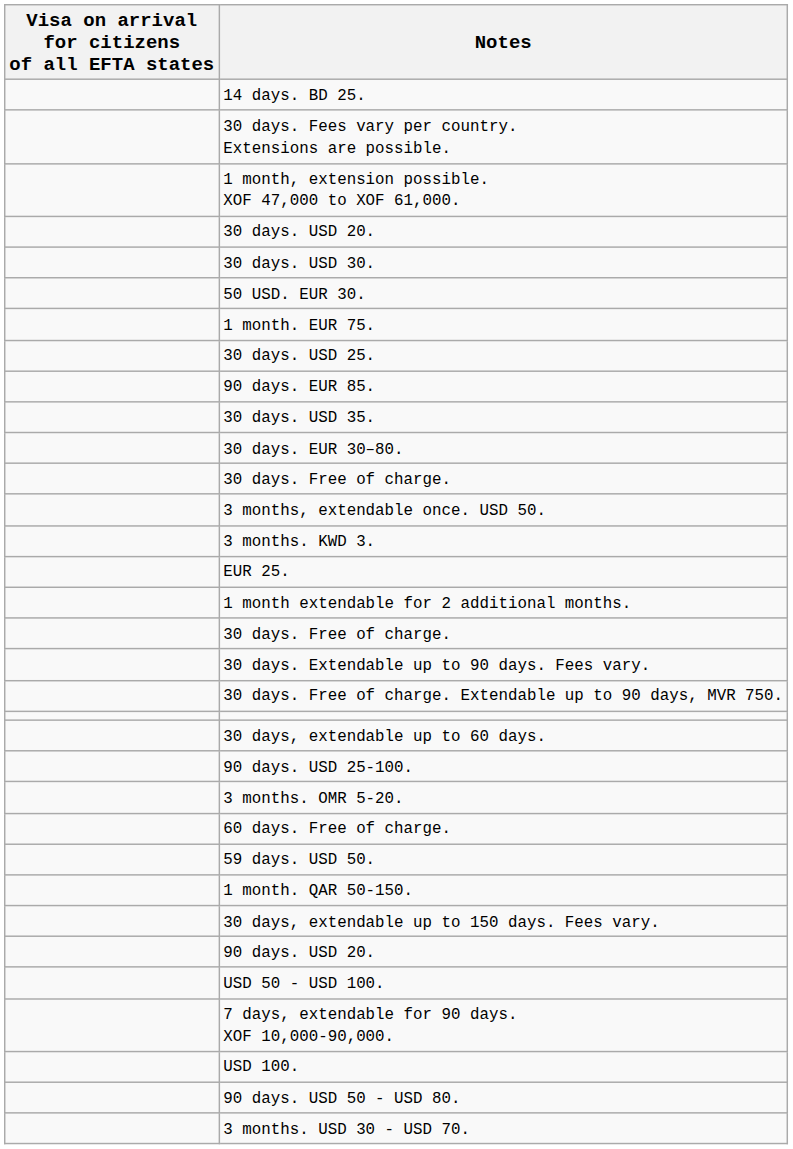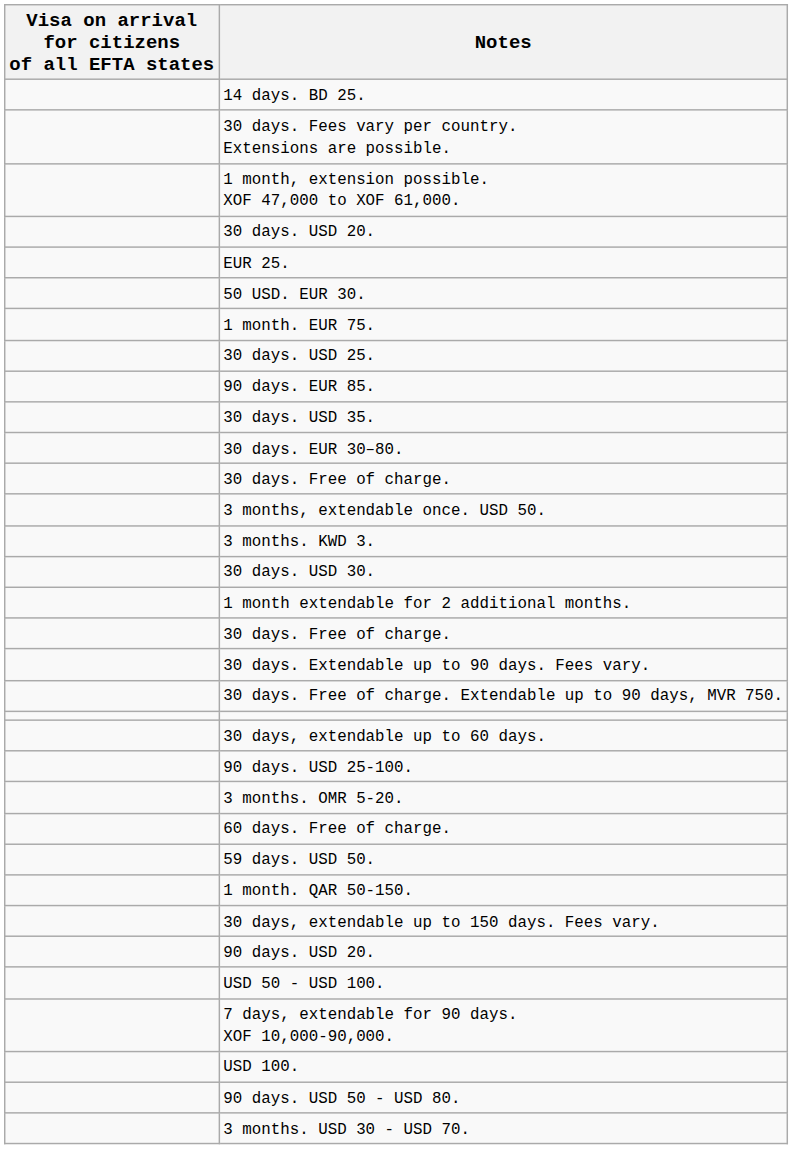(299, 263) 30 days. USD 30. -> (257, 263) EUR 25.
(257, 573) EUR 25. -> (299, 573) 30 days. USD 30.
